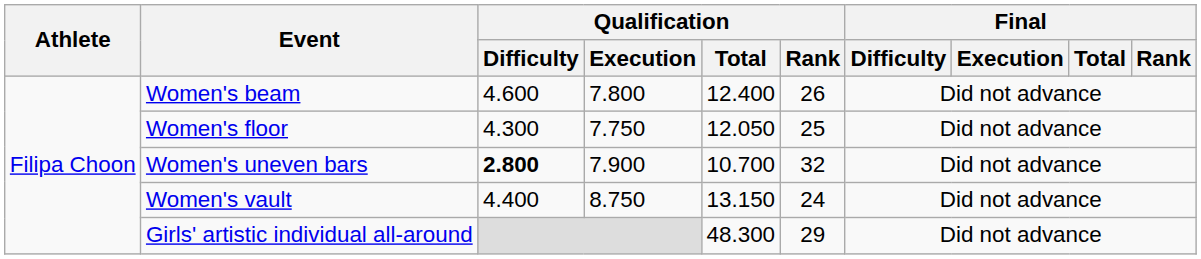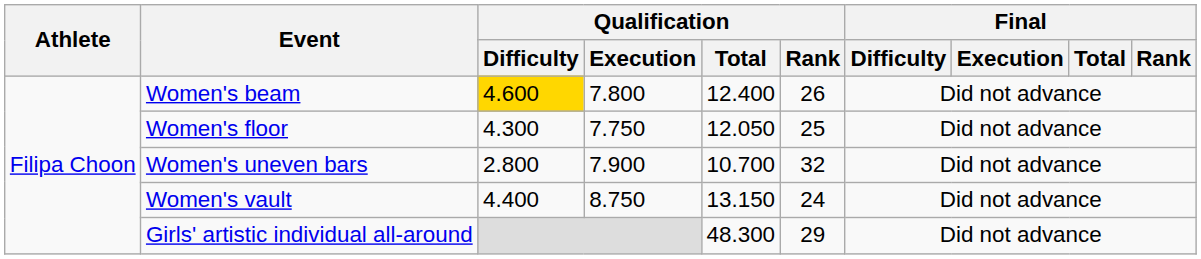(511, 93) no background -> (511, 93) gold background
(511, 164) bold -> (511, 164) normal
